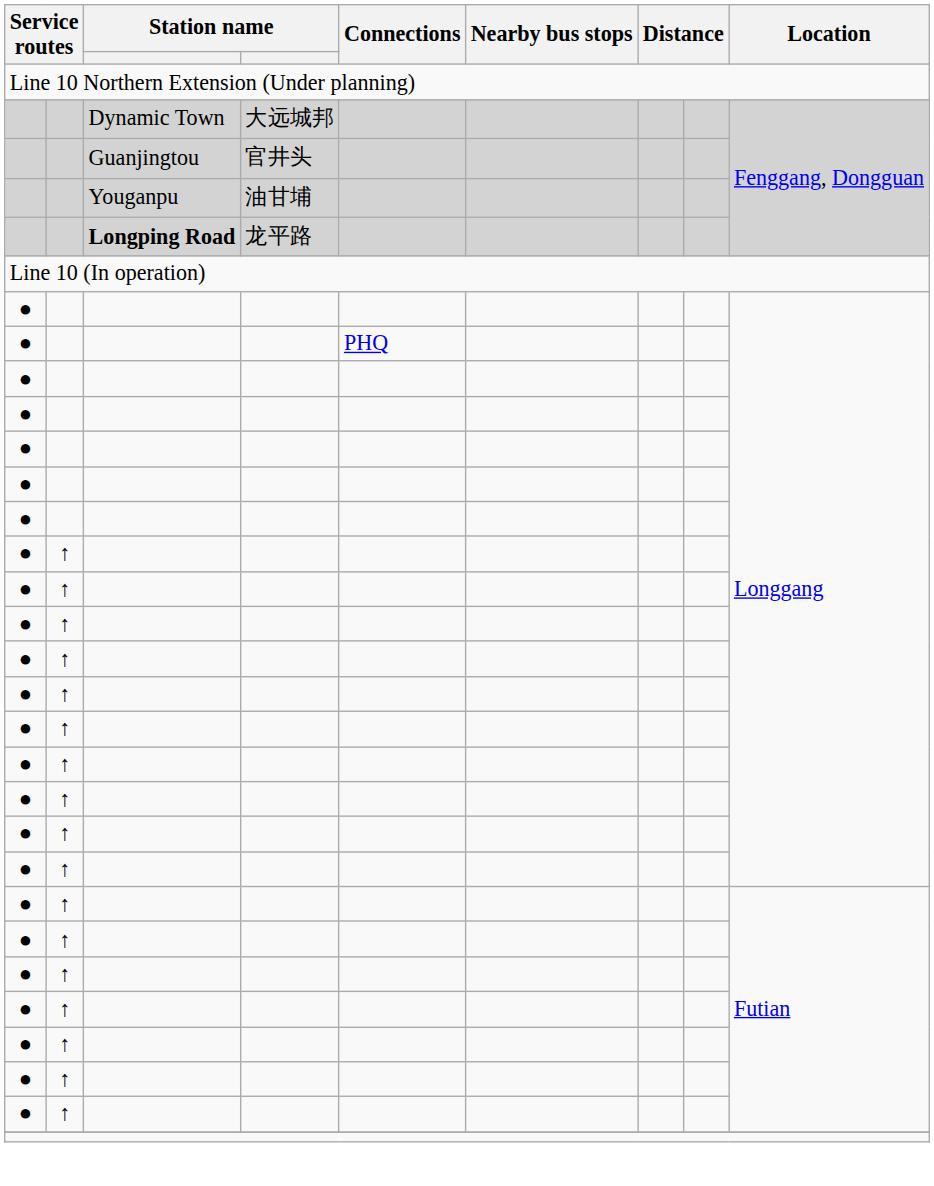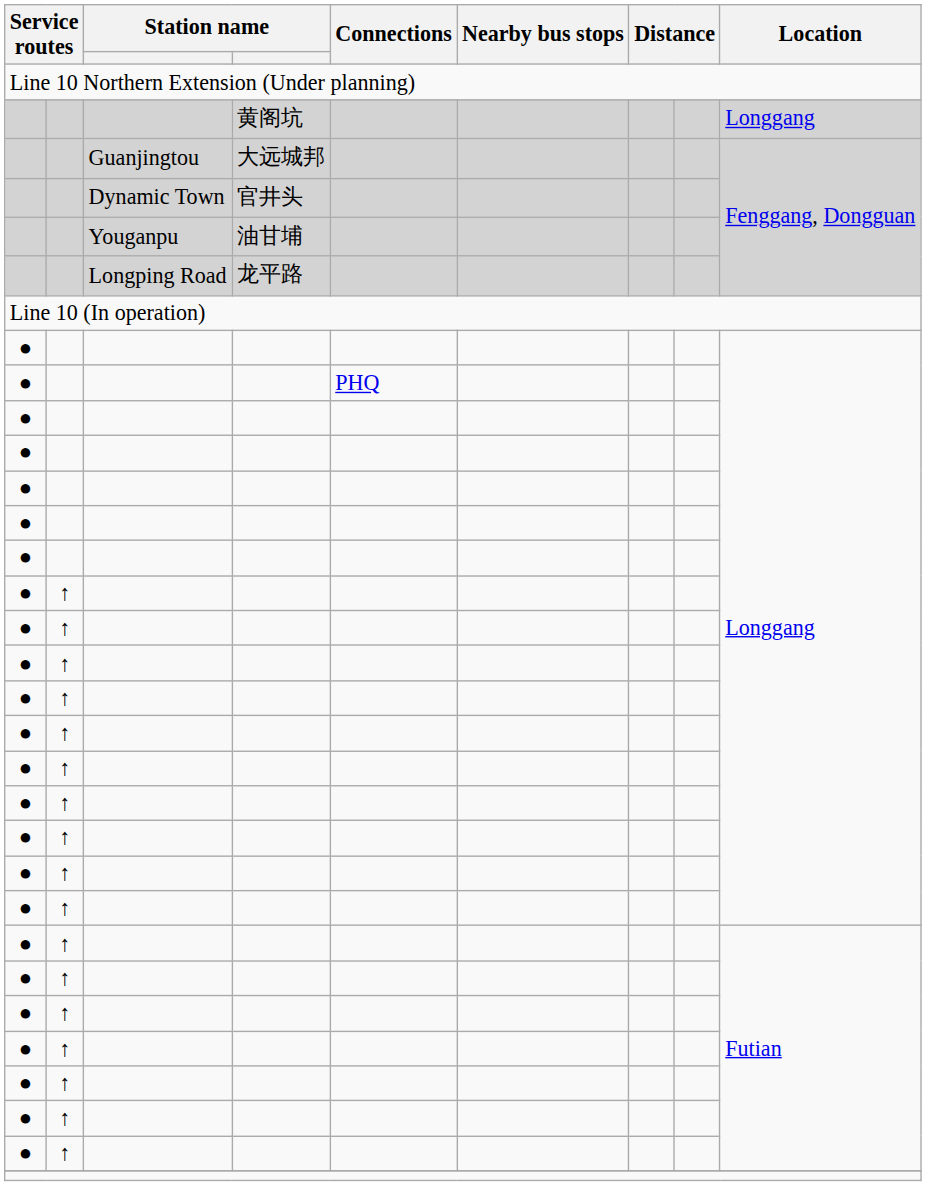+ row: (25, 119)
(157, 118) Dynamic Town -> (144, 158) Guanjingtou
(144, 158) Guanjingtou -> (157, 197) Dynamic Town
(162, 236) bold -> (158, 275) normal
